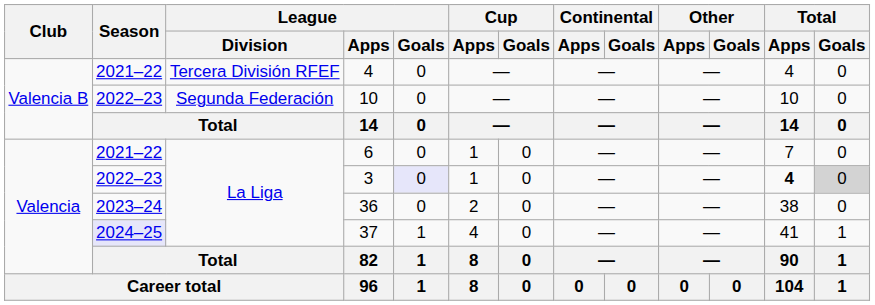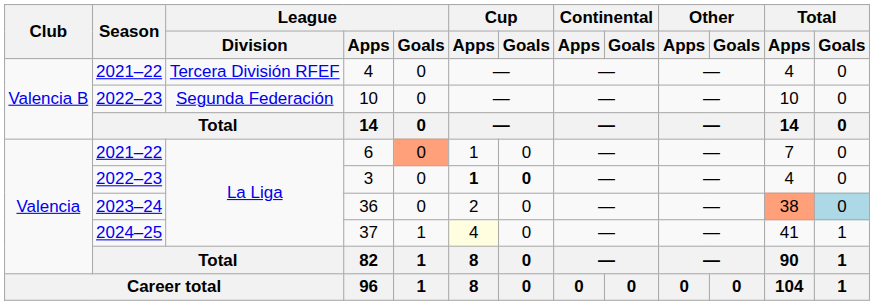(421, 152) no background -> (421, 152) lightsalmon background
(421, 179) lavender background -> (421, 179) no background
(474, 179) normal -> (474, 179) bold
(526, 179) normal -> (526, 179) bold
(789, 179) bold -> (789, 179) normal
(842, 179) lightgrey background -> (842, 179) no background
(789, 206) no background -> (789, 206) lightsalmon background
(842, 206) no background -> (842, 206) lightblue background
(129, 233) lavender background -> (129, 233) no background
(474, 233) no background -> (474, 233) lightyellow background
